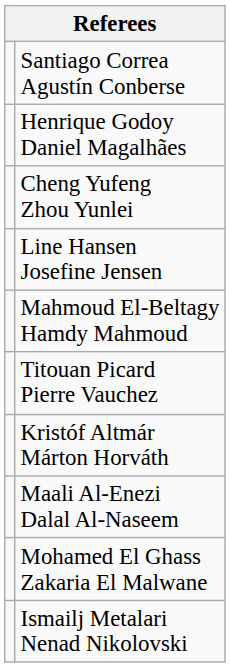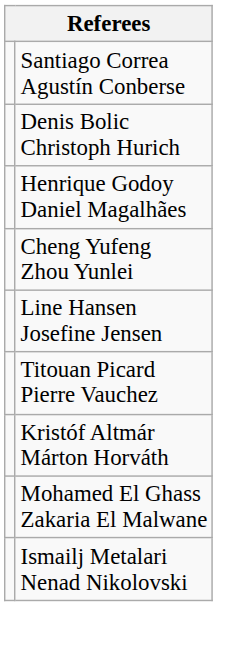+ row: (100, 134)
- row: (120, 320)
- row: (100, 506)
